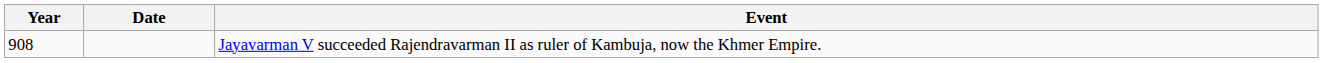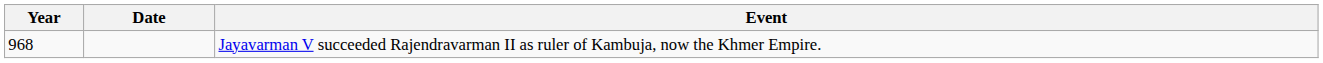(21, 44) 908 -> (21, 44) 968
